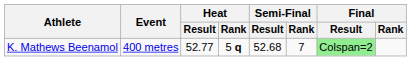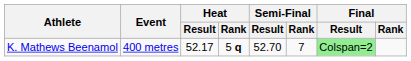(200, 48) 52.77 -> (200, 48) 52.17
(267, 48) 52.68 -> (267, 48) 52.70
